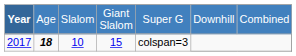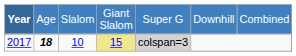(116, 43) no background -> (116, 43) khaki background
(163, 43) no background -> (163, 43) lightgrey background
